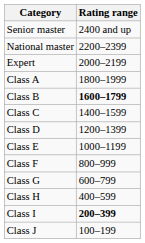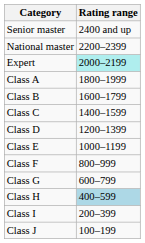(103, 63) no background -> (103, 63) paleturquoise background
(103, 96) bold -> (103, 96) normal
(97, 197) no background -> (97, 197) lightblue background
(97, 213) bold -> (97, 213) normal
